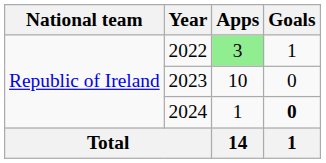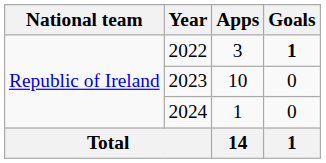(238, 50) lightgreen background -> (238, 50) no background
(292, 50) normal -> (292, 50) bold
(292, 111) bold -> (292, 111) normal
